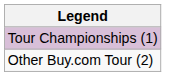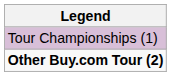(80, 61) normal -> (86, 61) bold
